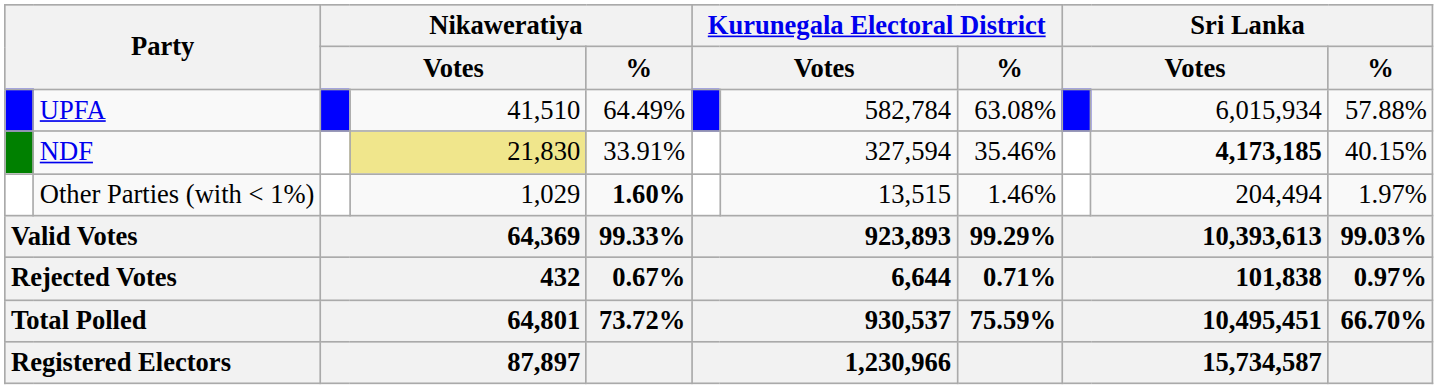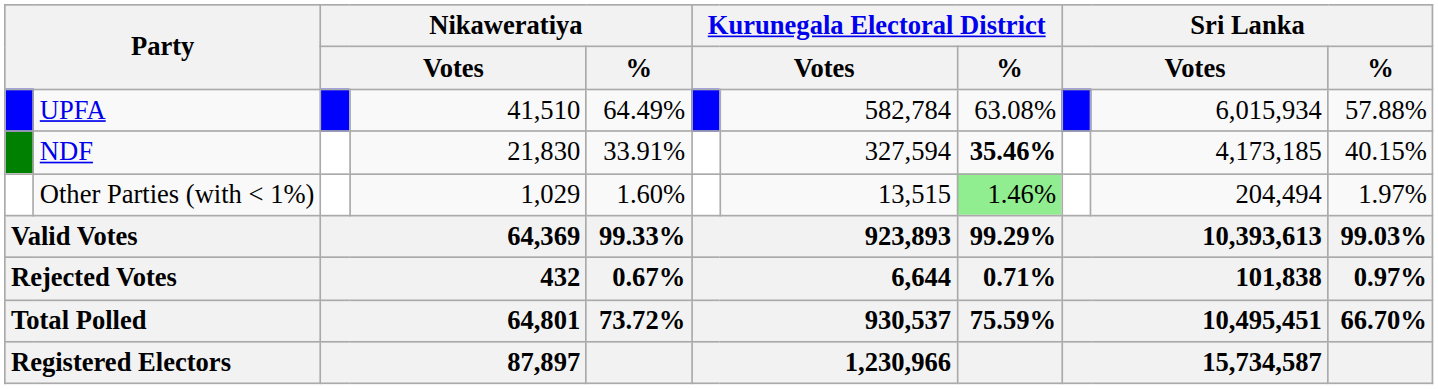(544, 151) khaki background -> (544, 151) no background
(1015, 151) normal -> (1013, 151) bold
(1269, 151) bold -> (1269, 151) normal
(649, 194) bold -> (651, 194) normal
(1022, 194) no background -> (1022, 194) lightgreen background
